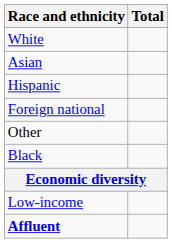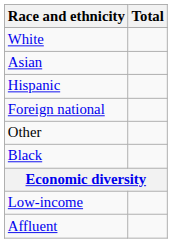(34, 226) bold -> (33, 226) normal
